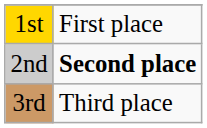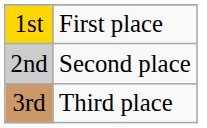(128, 63) bold -> (125, 63) normal
